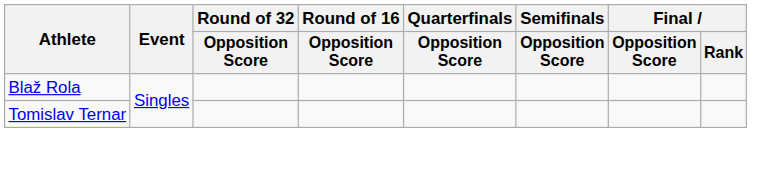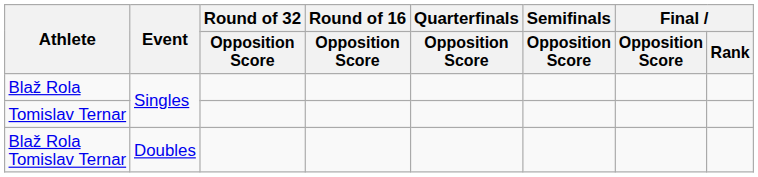+ row: (67, 150)
